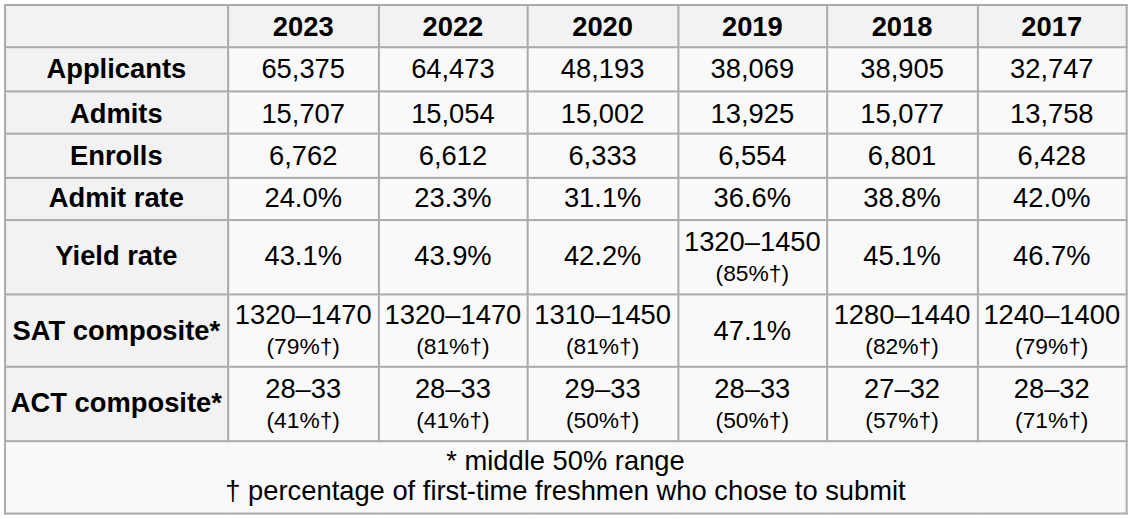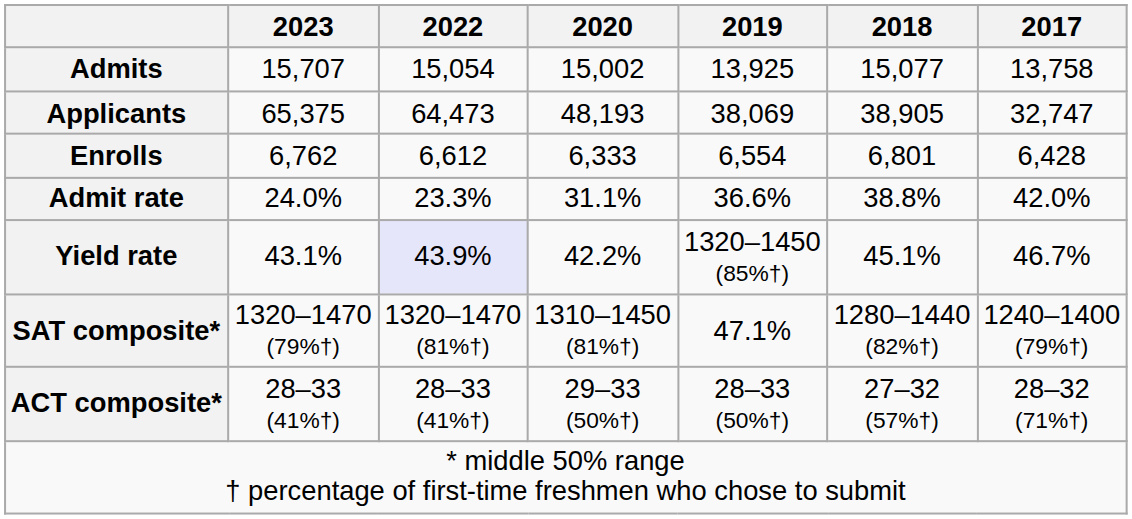rows swapped: (116, 70) <-> (116, 113)
(453, 257) no background -> (453, 257) lavender background
